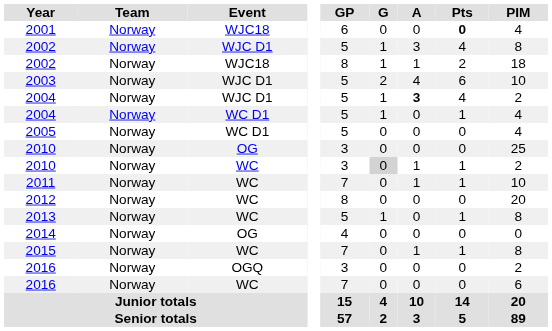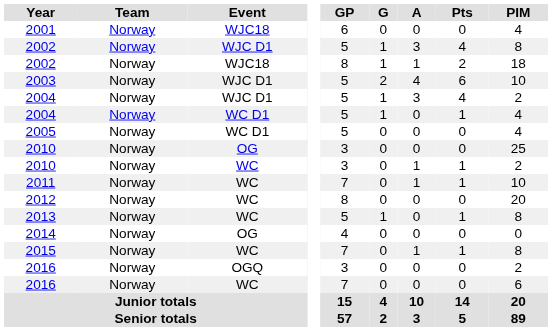(462, 29) bold -> (462, 29) normal
(417, 97) bold -> (417, 97) normal
(383, 165) lightgrey background -> (383, 165) no background
